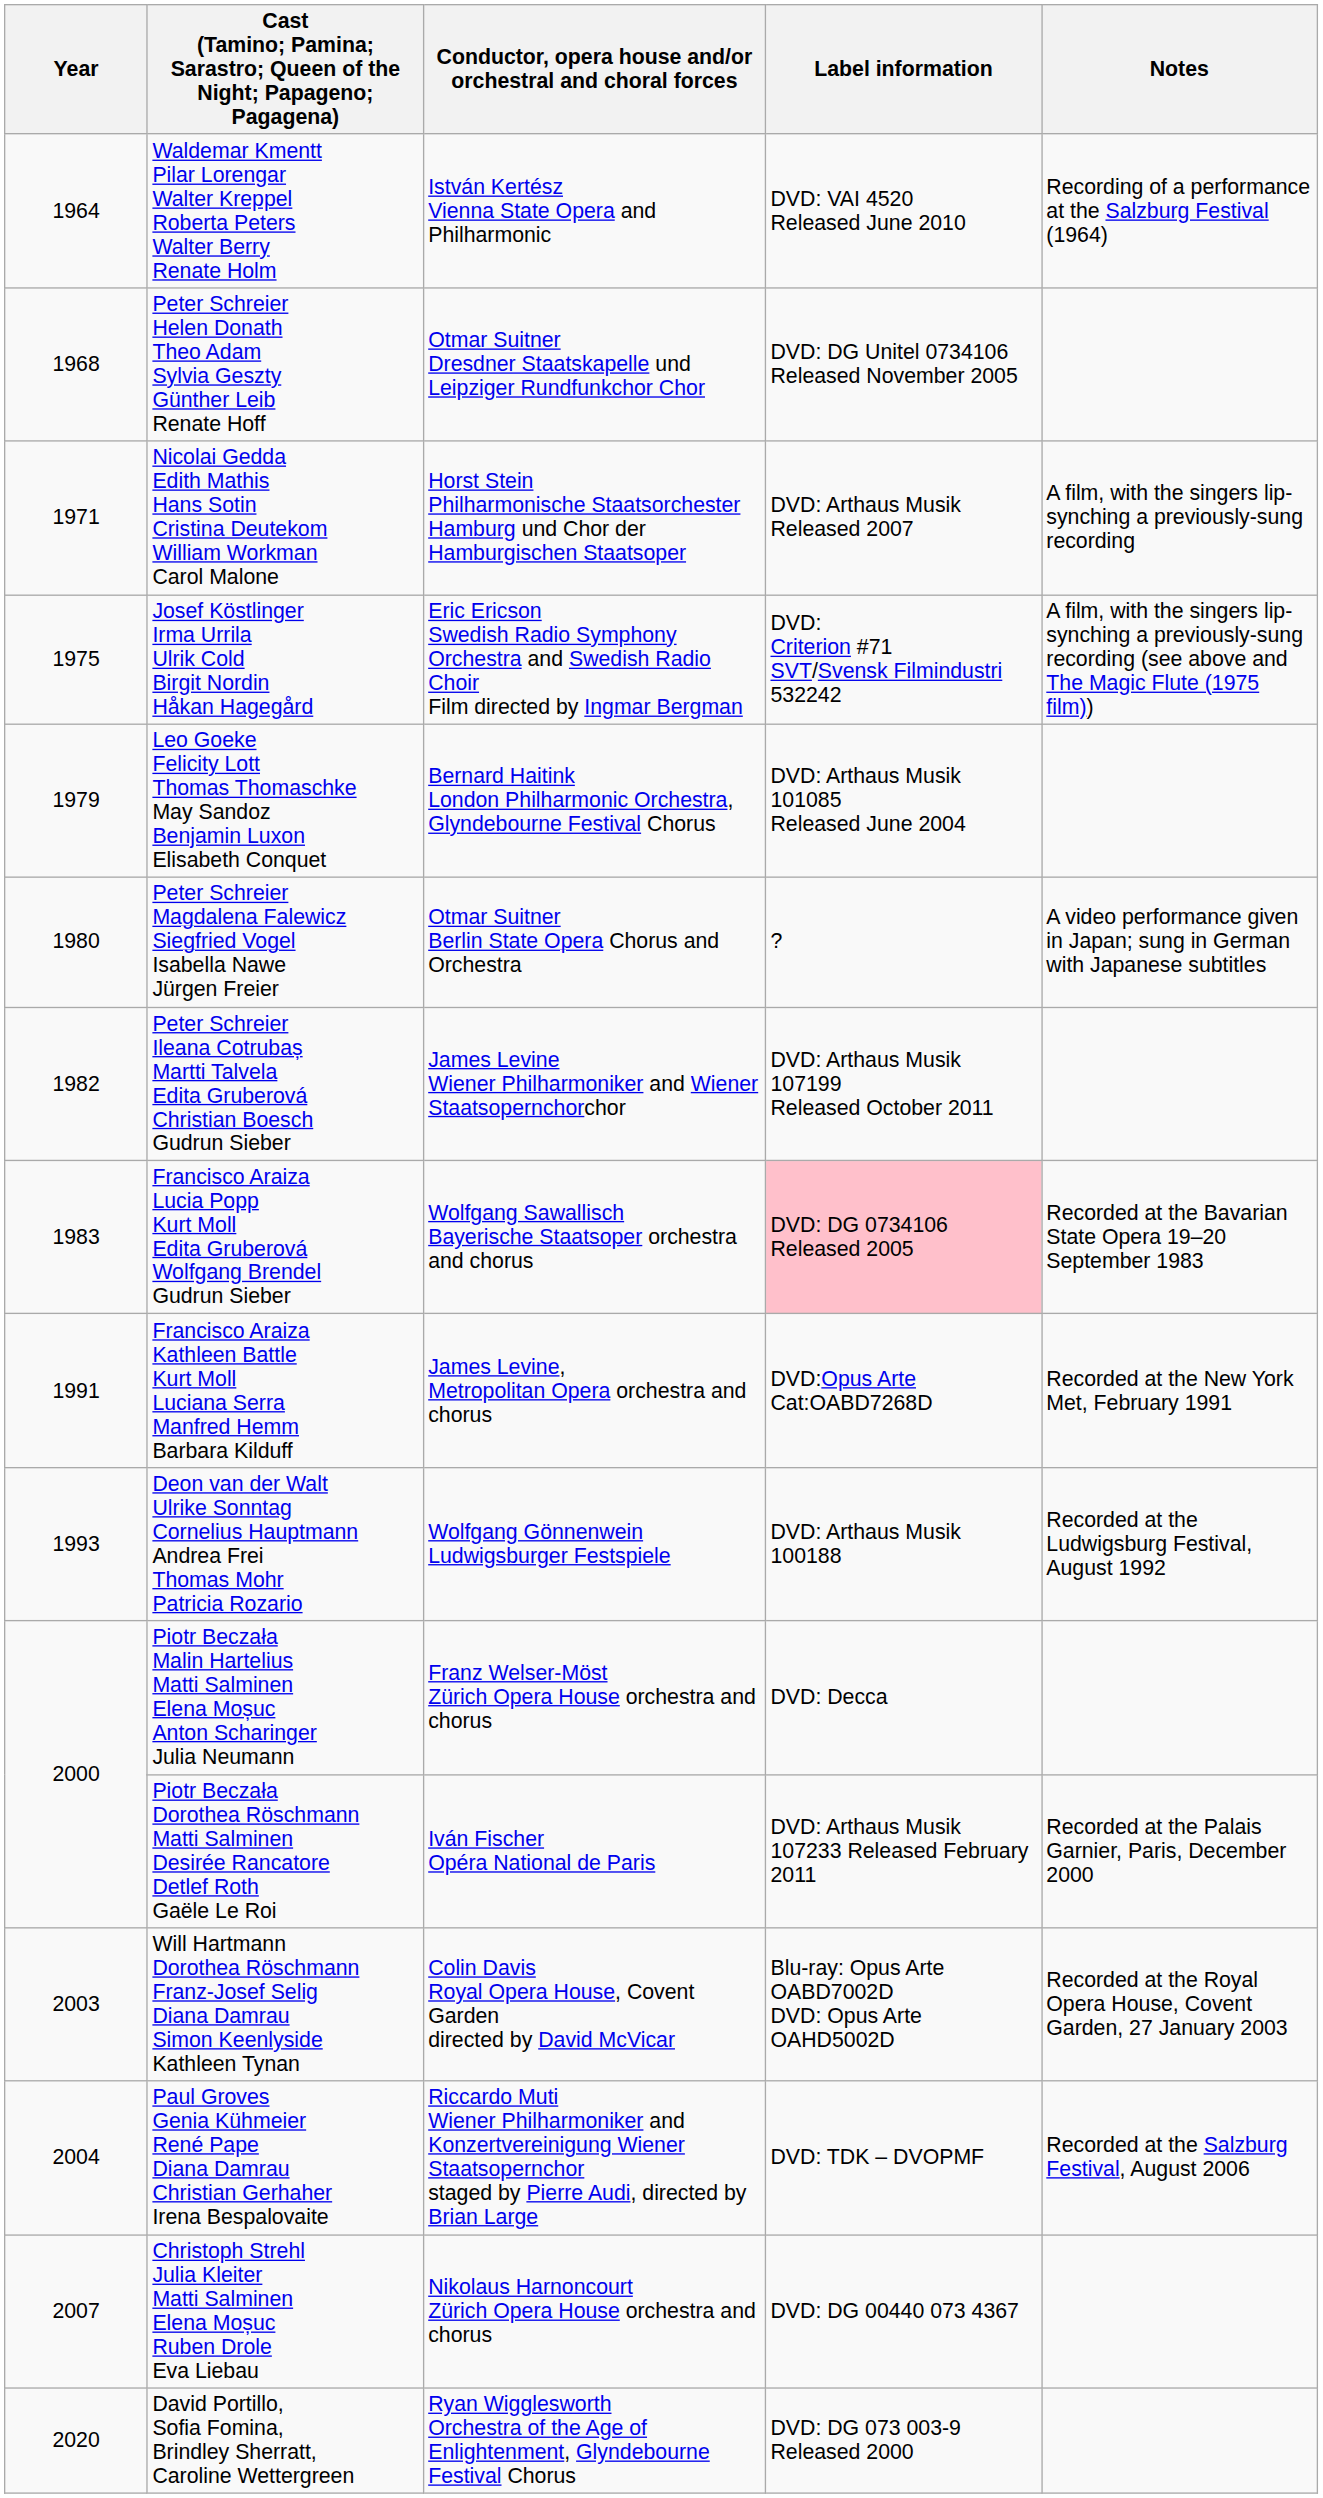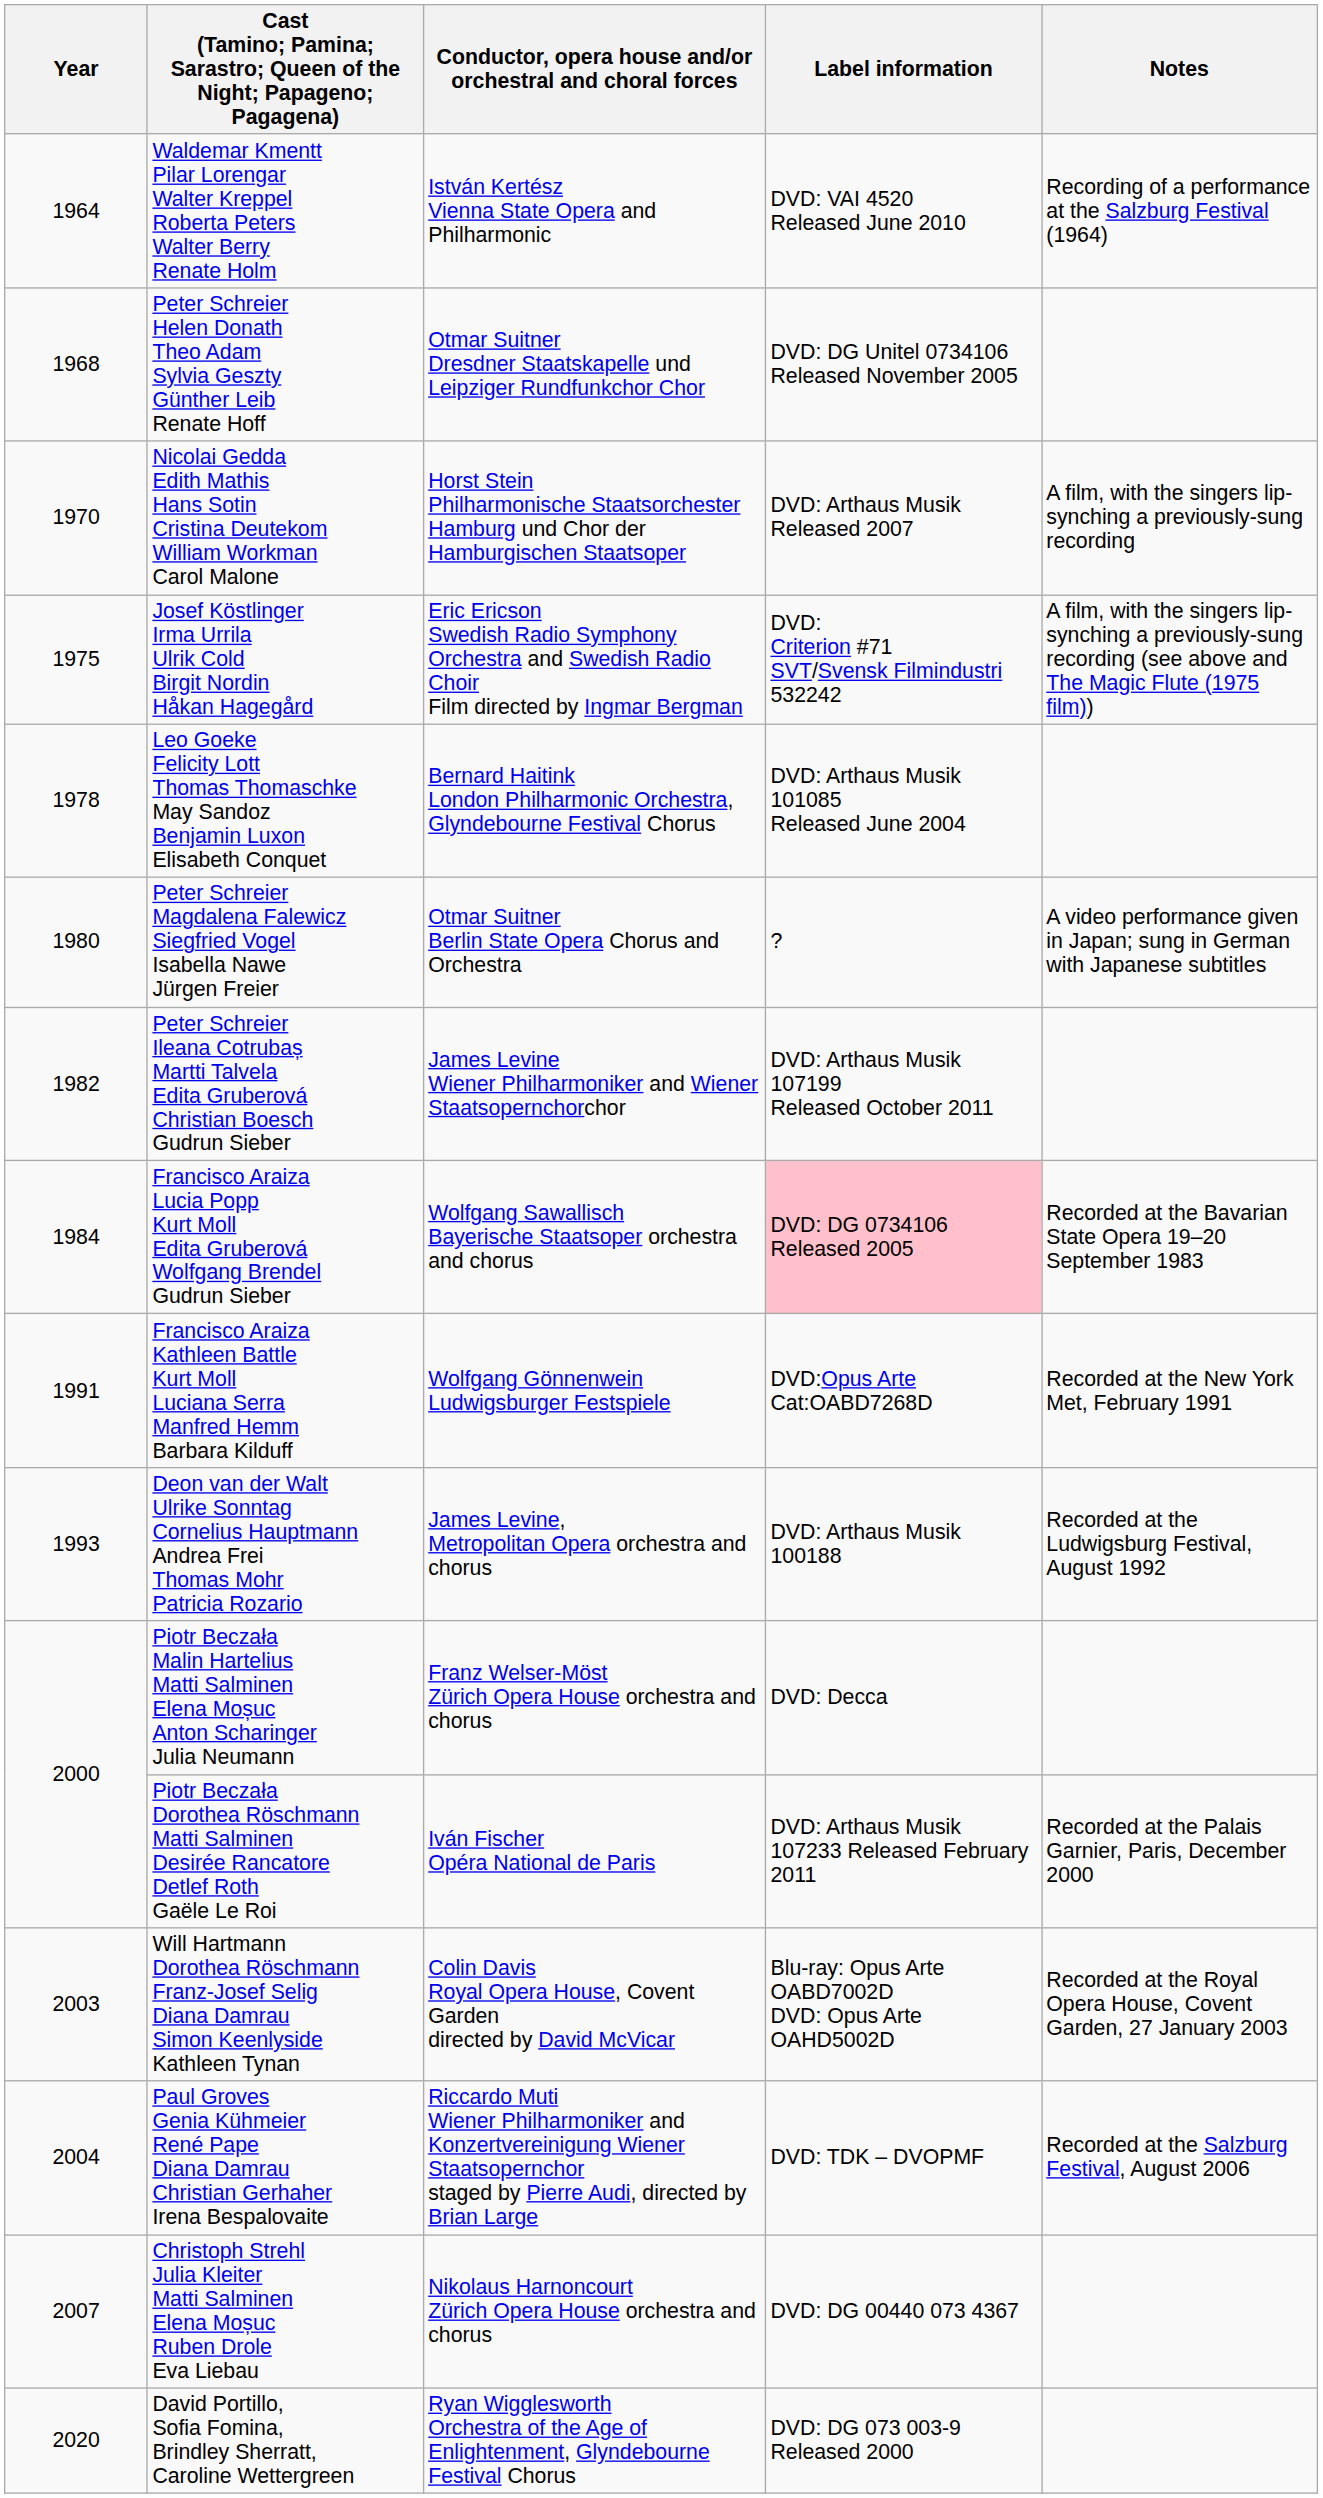(76, 517) 1971 -> (76, 517) 1970
(76, 800) 1979 -> (76, 800) 1978
(76, 1236) 1983 -> (76, 1236) 1984
(587, 1390) James Levine, Metropolitan Opera orchestra and chorus -> (549, 1390) Wolfgang Gönnenwein Ludwigsburger Festspiele
(549, 1543) Wolfgang Gönnenwein Ludwigsburger Festspiele -> (587, 1543) James Levine, Metropolitan Opera orchestra and chorus
